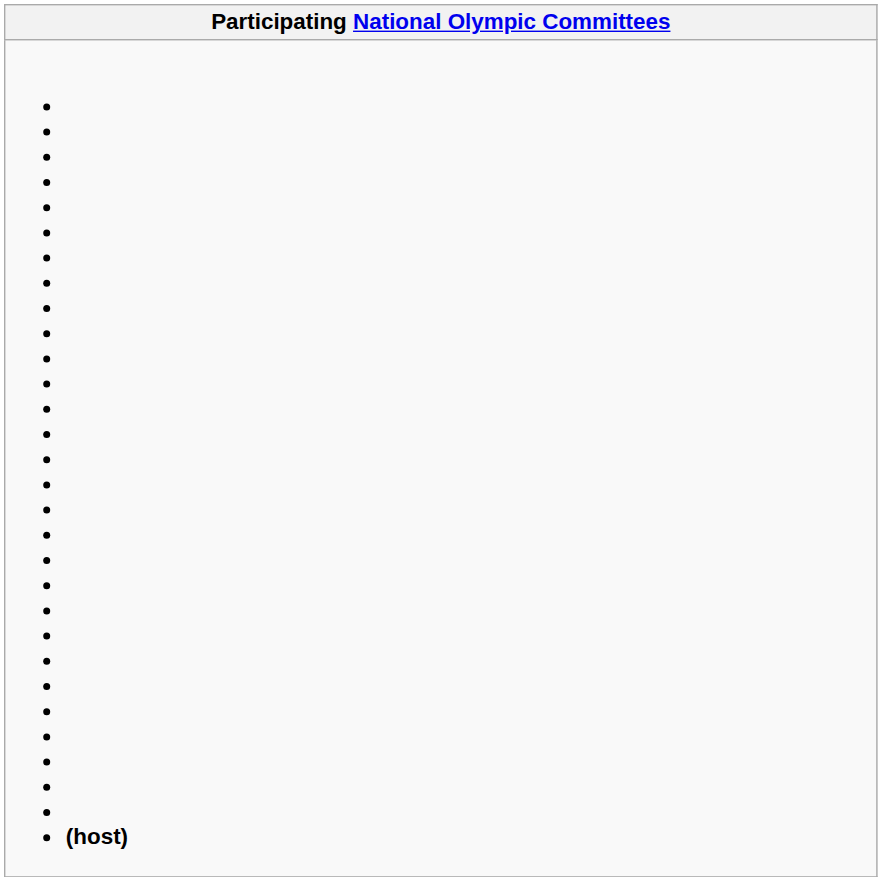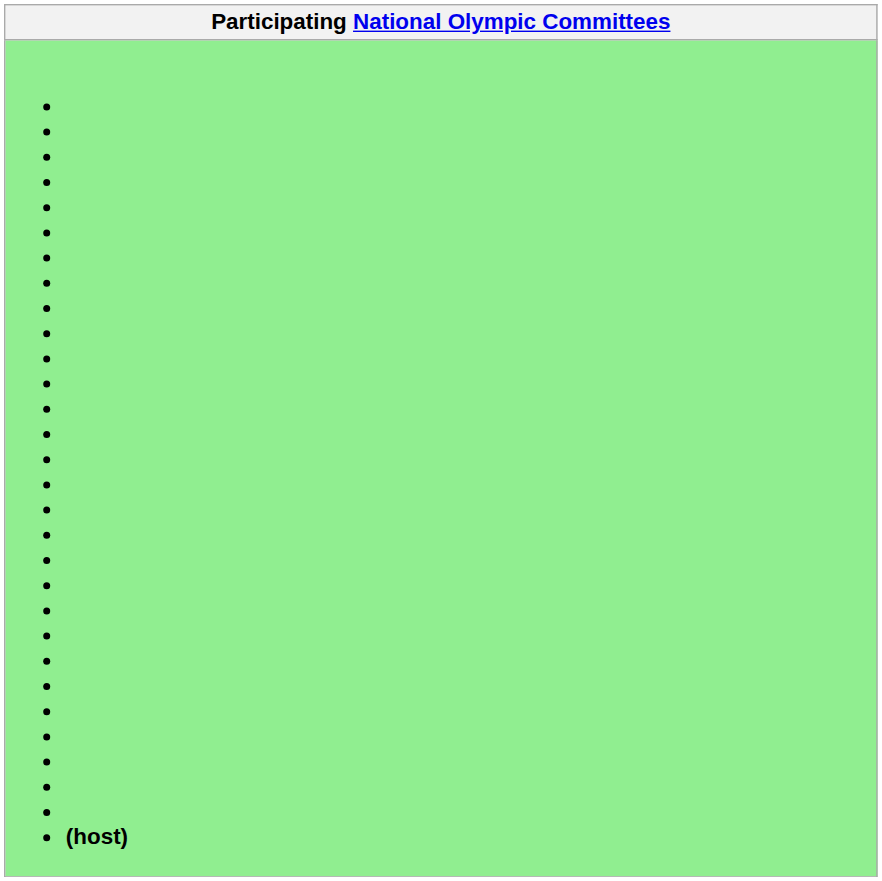(441, 471) no background -> (441, 471) lightgreen background
